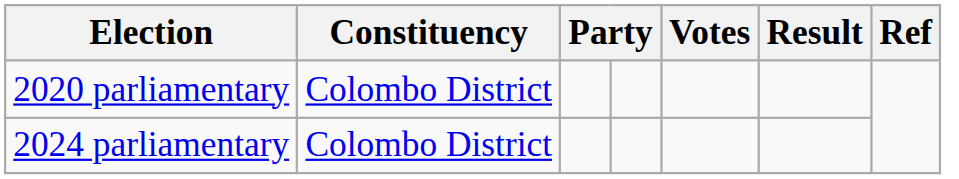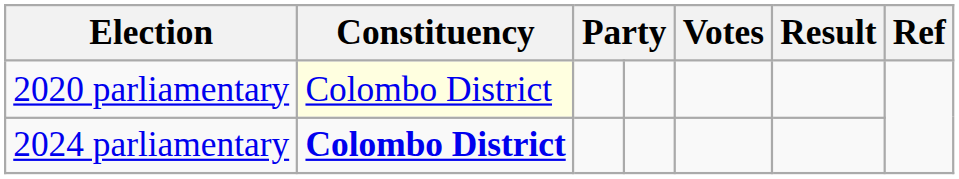(429, 88) no background -> (429, 88) lightyellow background
(429, 144) normal -> (436, 144) bold
